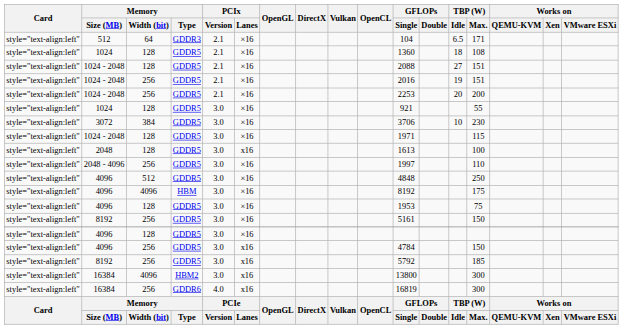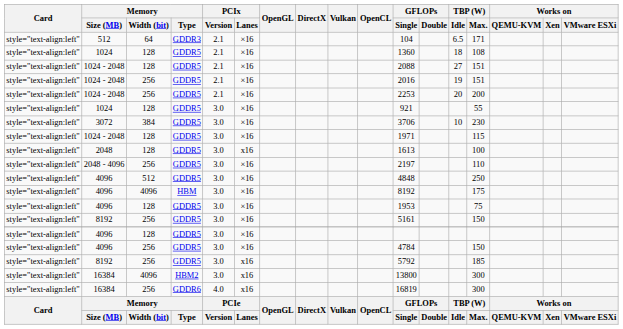(406, 164) 1997 -> (406, 164) 2197
(247, 247) x16 -> (247, 247) ×16
